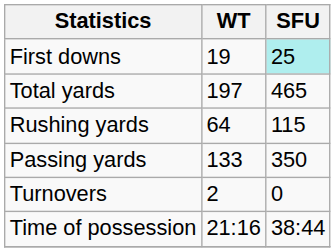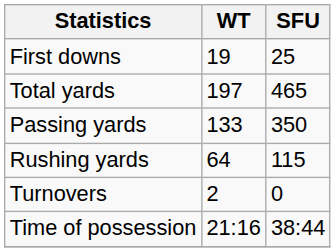(283, 56) paleturquoise background -> (283, 56) no background
rows swapped: (79, 125) <-> (78, 159)
